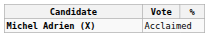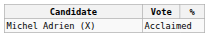(51, 26) bold -> (51, 26) normal
